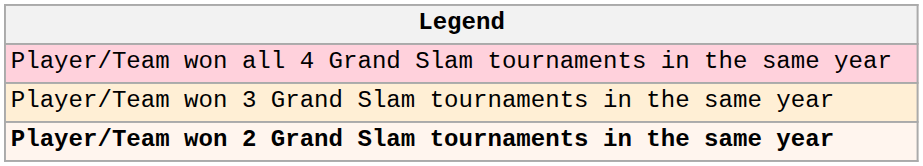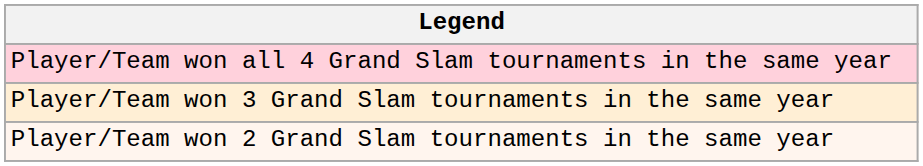(422, 141) bold -> (422, 141) normal
